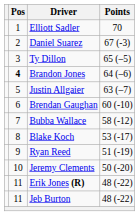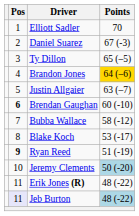(18, 74) bold -> (18, 74) normal
(117, 74) no background -> (117, 74) gold background
(18, 105) normal -> (18, 105) bold
(18, 152) normal -> (18, 152) bold
(117, 167) no background -> (117, 167) lightblue background
(18, 198) no background -> (18, 198) lavender background
(117, 198) no background -> (117, 198) lightblue background
